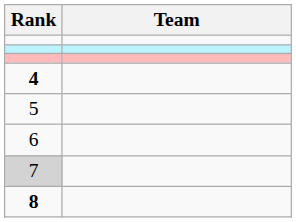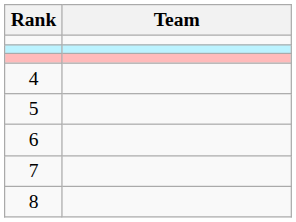(34, 77) bold -> (34, 77) normal
(34, 170) lightgrey background -> (34, 170) no background
(34, 201) bold -> (34, 201) normal
